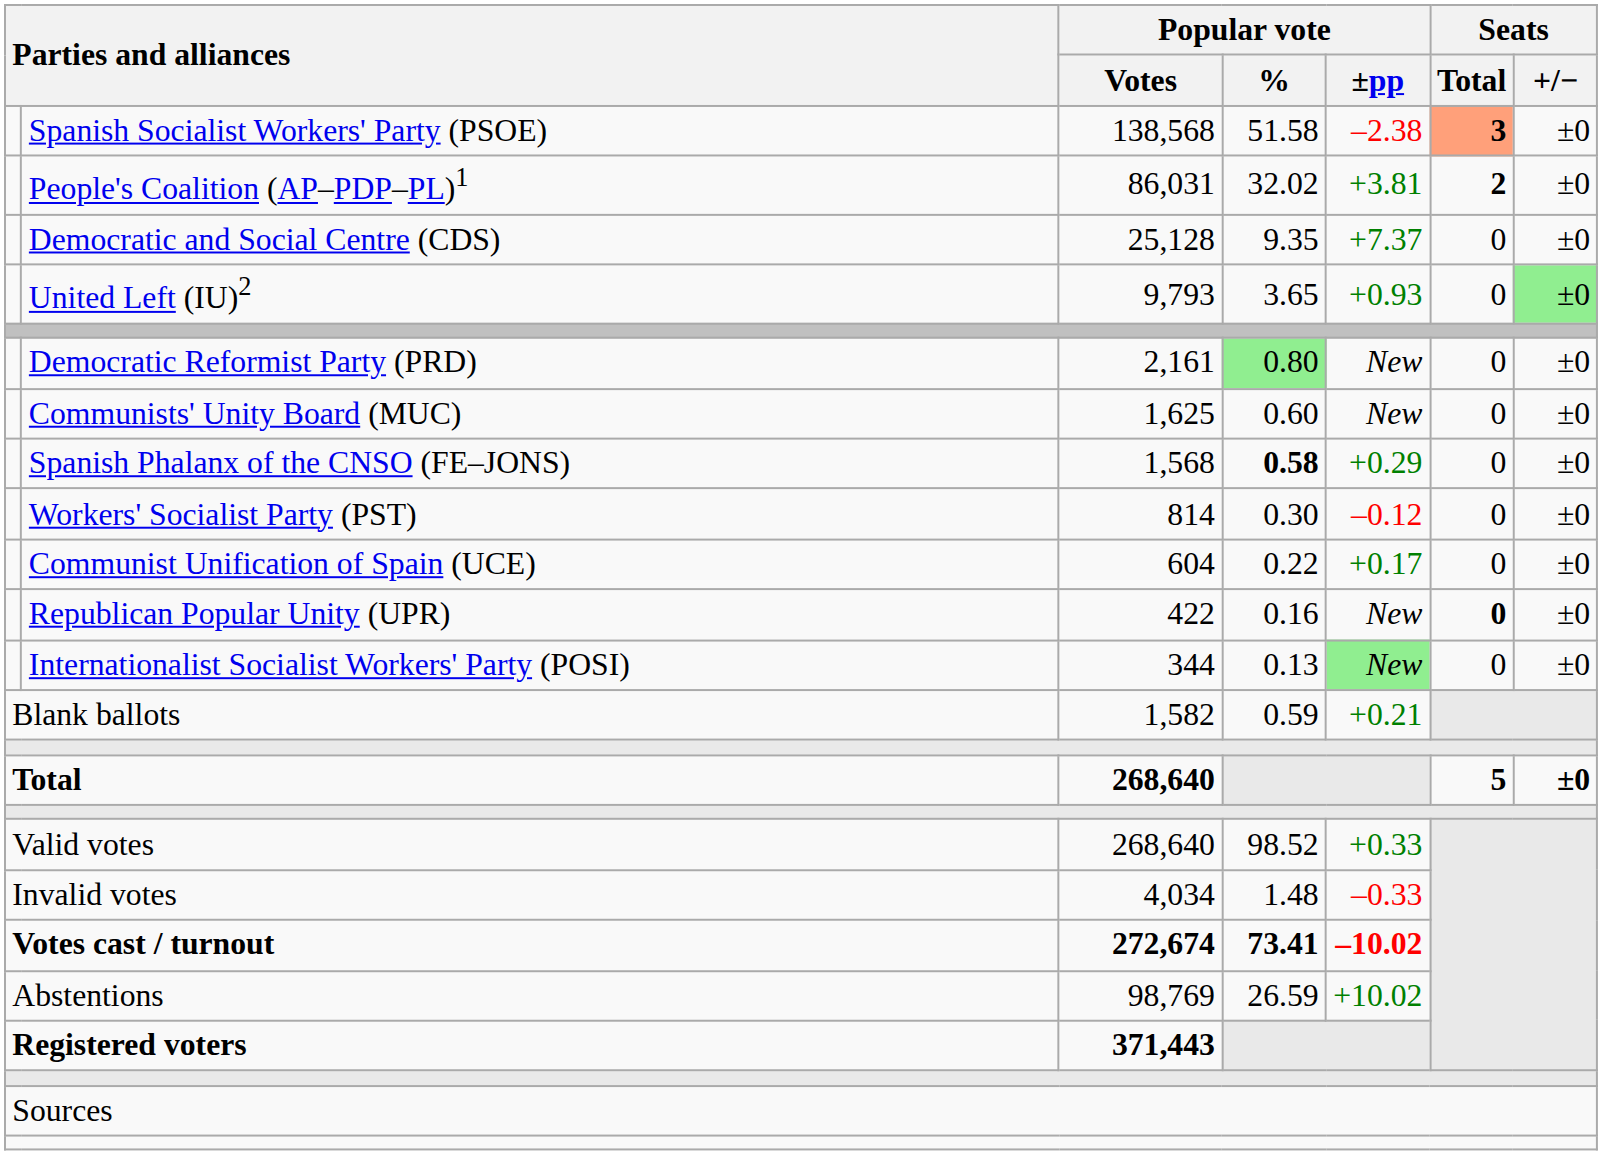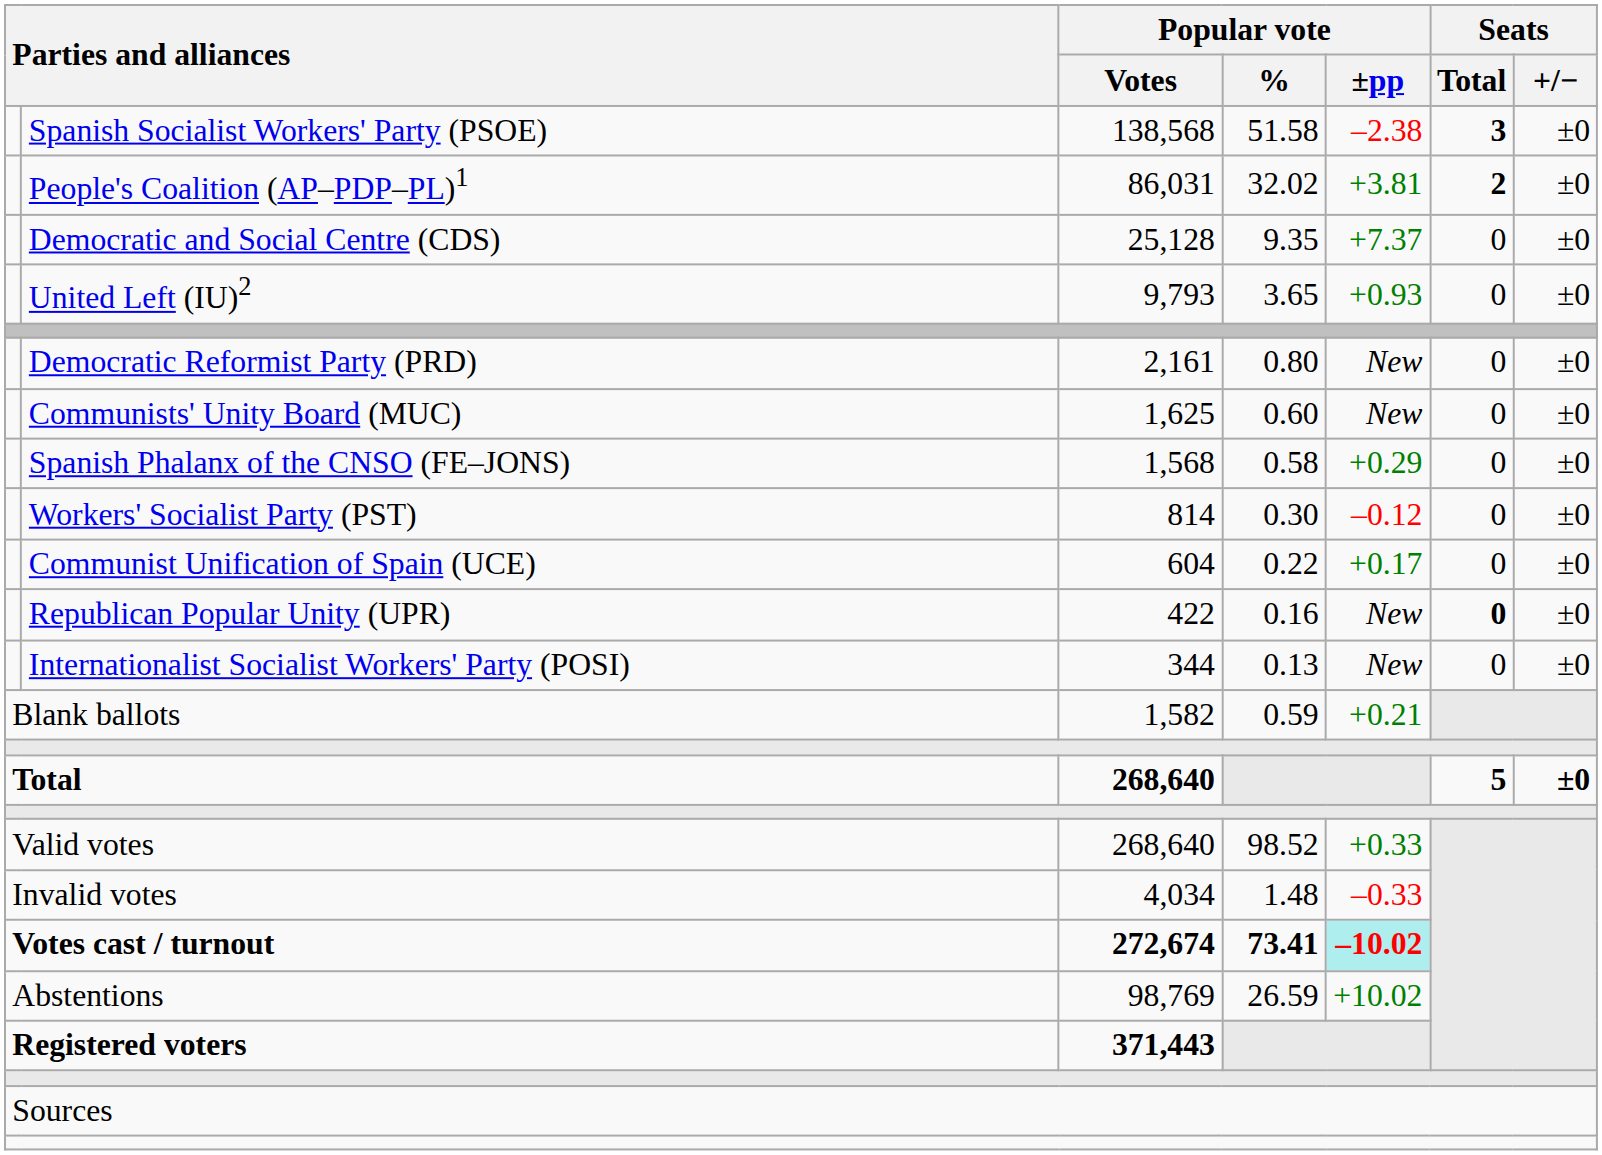(1498, 130) lightsalmon background -> (1498, 130) no background
(1574, 293) lightgreen background -> (1574, 293) no background
(1291, 362) lightgreen background -> (1291, 362) no background
(1291, 463) bold -> (1291, 463) normal
(1394, 664) lightgreen background -> (1394, 664) no background
(1379, 944) no background -> (1379, 944) paleturquoise background
